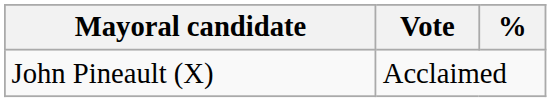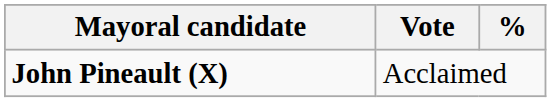(113, 72) normal -> (120, 72) bold
